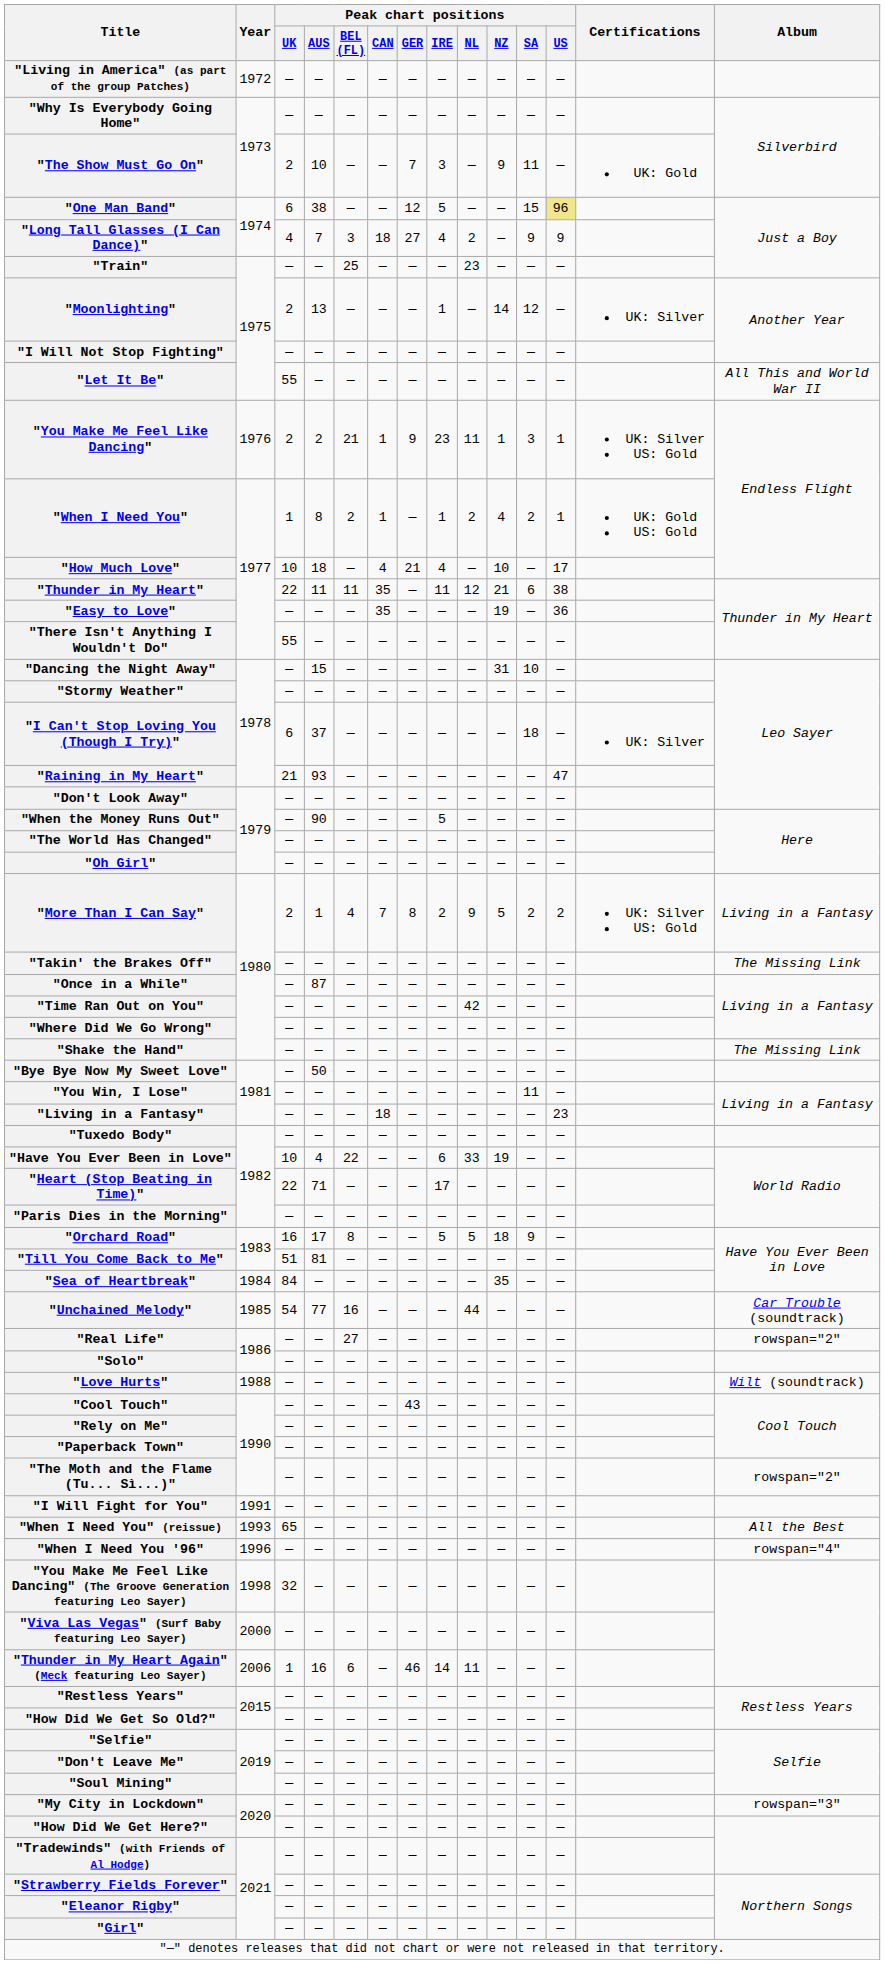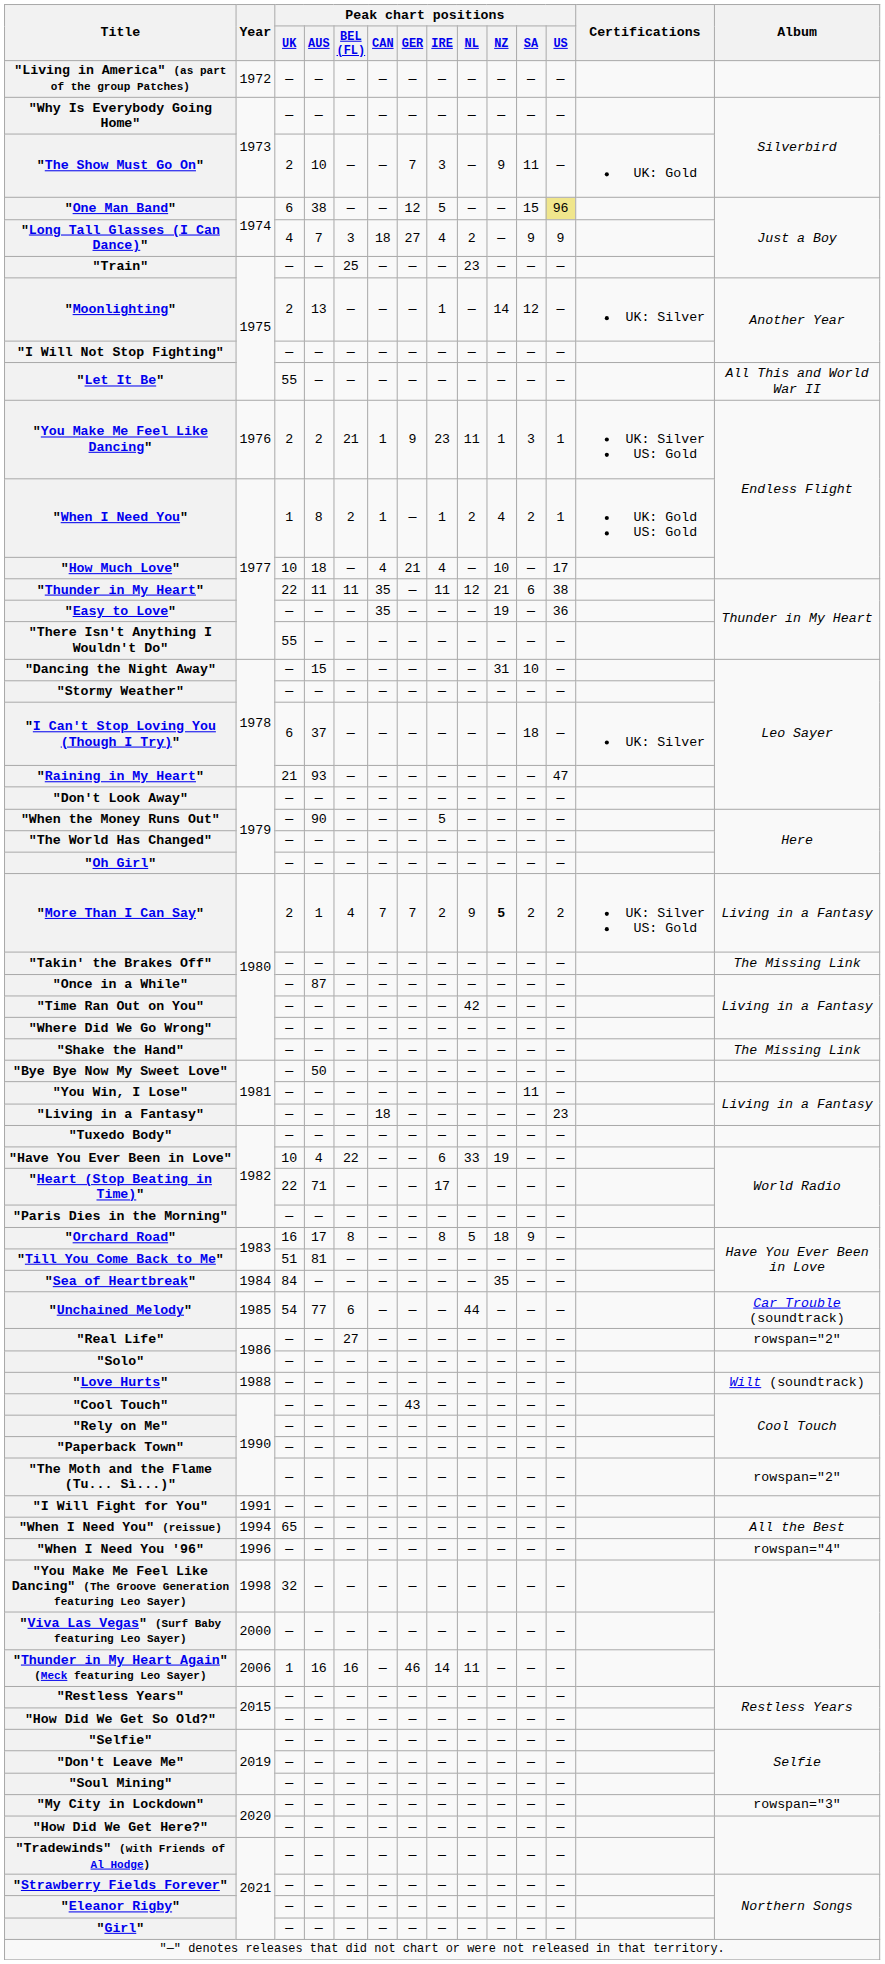(412, 913) 8 -> (412, 913) 7
(501, 913) normal -> (501, 913) bold
(442, 1238) 5 -> (442, 1238) 8
(351, 1310) 16 -> (351, 1310) 6
(255, 1528) 1993 -> (255, 1528) 1994
(351, 1668) 6 -> (351, 1668) 16
